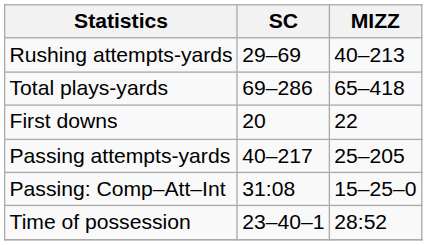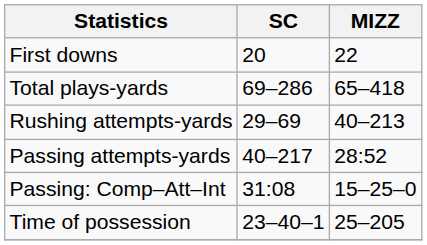rows swapped: (64, 121) <-> (121, 54)
(370, 155) 25–205 -> (361, 155) 28:52
(361, 222) 28:52 -> (370, 222) 25–205
